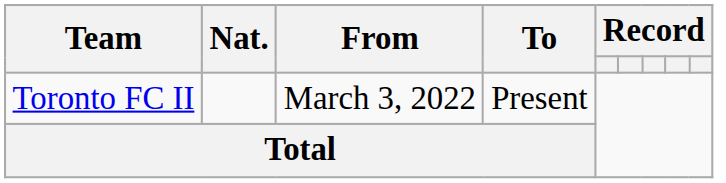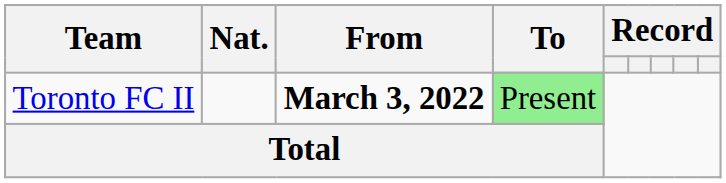(380, 97) normal -> (384, 97) bold
(539, 97) no background -> (548, 97) lightgreen background
